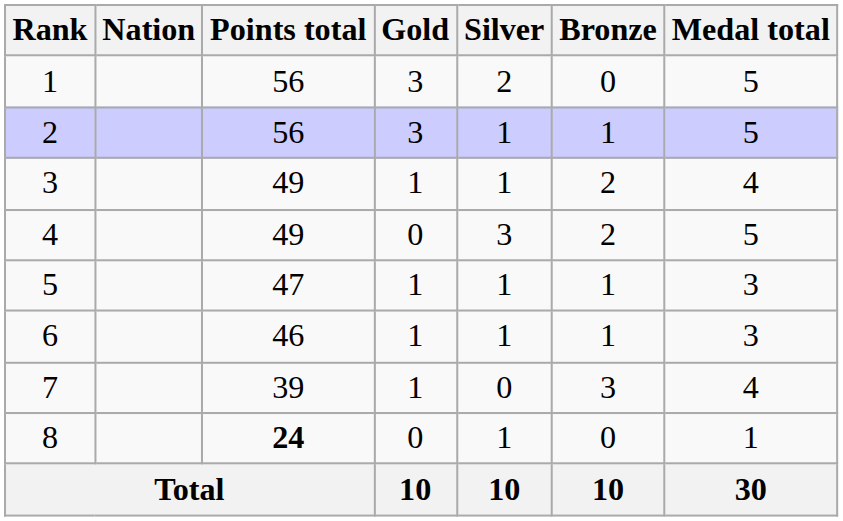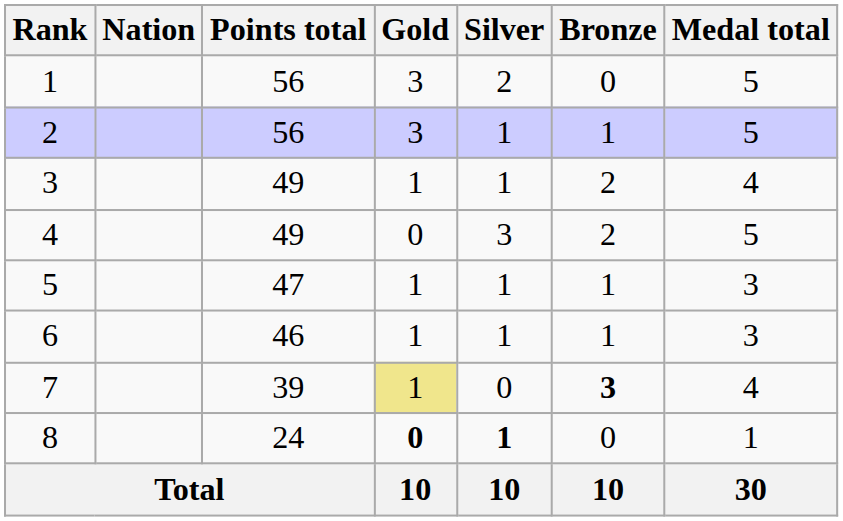(415, 387) no background -> (415, 387) khaki background
(608, 387) normal -> (608, 387) bold
(288, 438) bold -> (288, 438) normal
(415, 438) normal -> (415, 438) bold
(504, 438) normal -> (504, 438) bold
